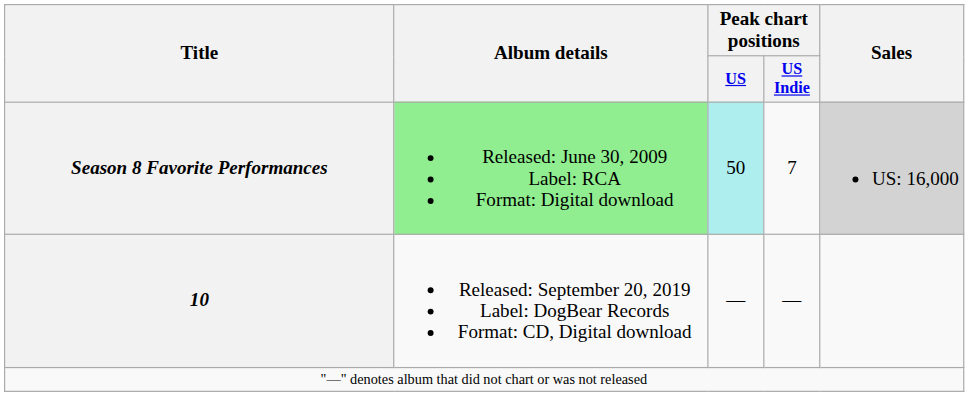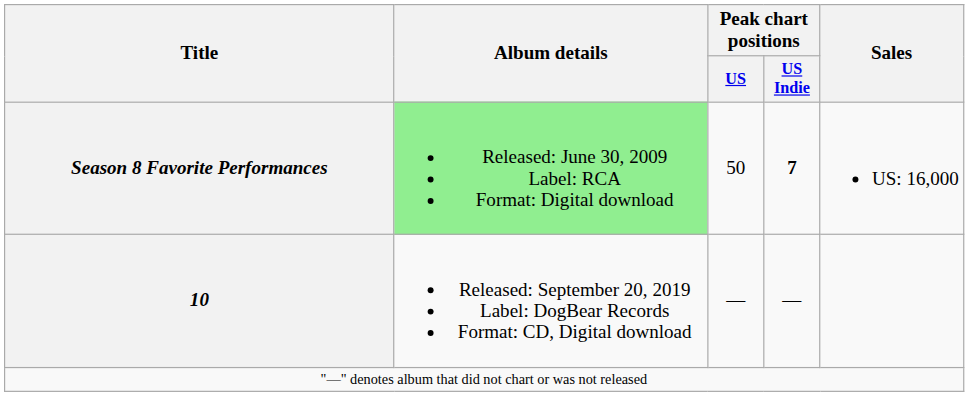(736, 168) paleturquoise background -> (736, 168) no background
(792, 168) normal -> (792, 168) bold
(892, 179) lightgrey background -> (892, 179) no background
